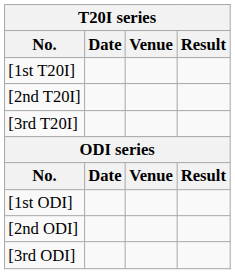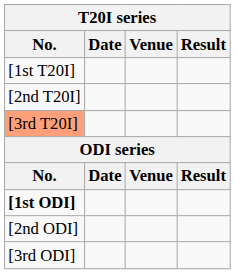(43, 123) no background -> (43, 123) lightsalmon background
(40, 202) normal -> (42, 202) bold
